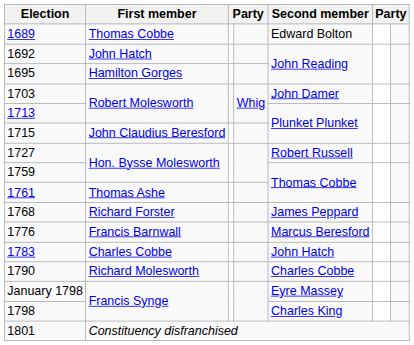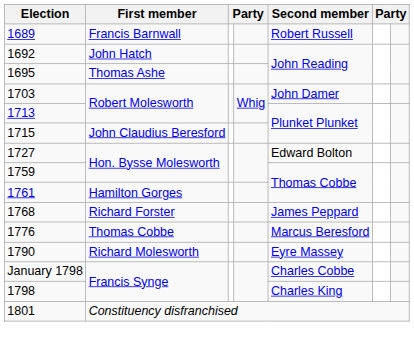(131, 34) Thomas Cobbe -> (135, 34) Francis Barnwall
(312, 34) Edward Bolton -> (312, 34) Robert Russell
(135, 73) Hamilton Gorges -> (127, 73) Thomas Ashe
(312, 152) Robert Russell -> (312, 152) Edward Bolton
(127, 192) Thomas Ashe -> (135, 192) Hamilton Gorges
(135, 232) Francis Barnwall -> (131, 232) Thomas Cobbe
- row: (21, 251)
(313, 271) Charles Cobbe -> (307, 251) Eyre Massey
(307, 291) Eyre Massey -> (313, 271) Charles Cobbe
